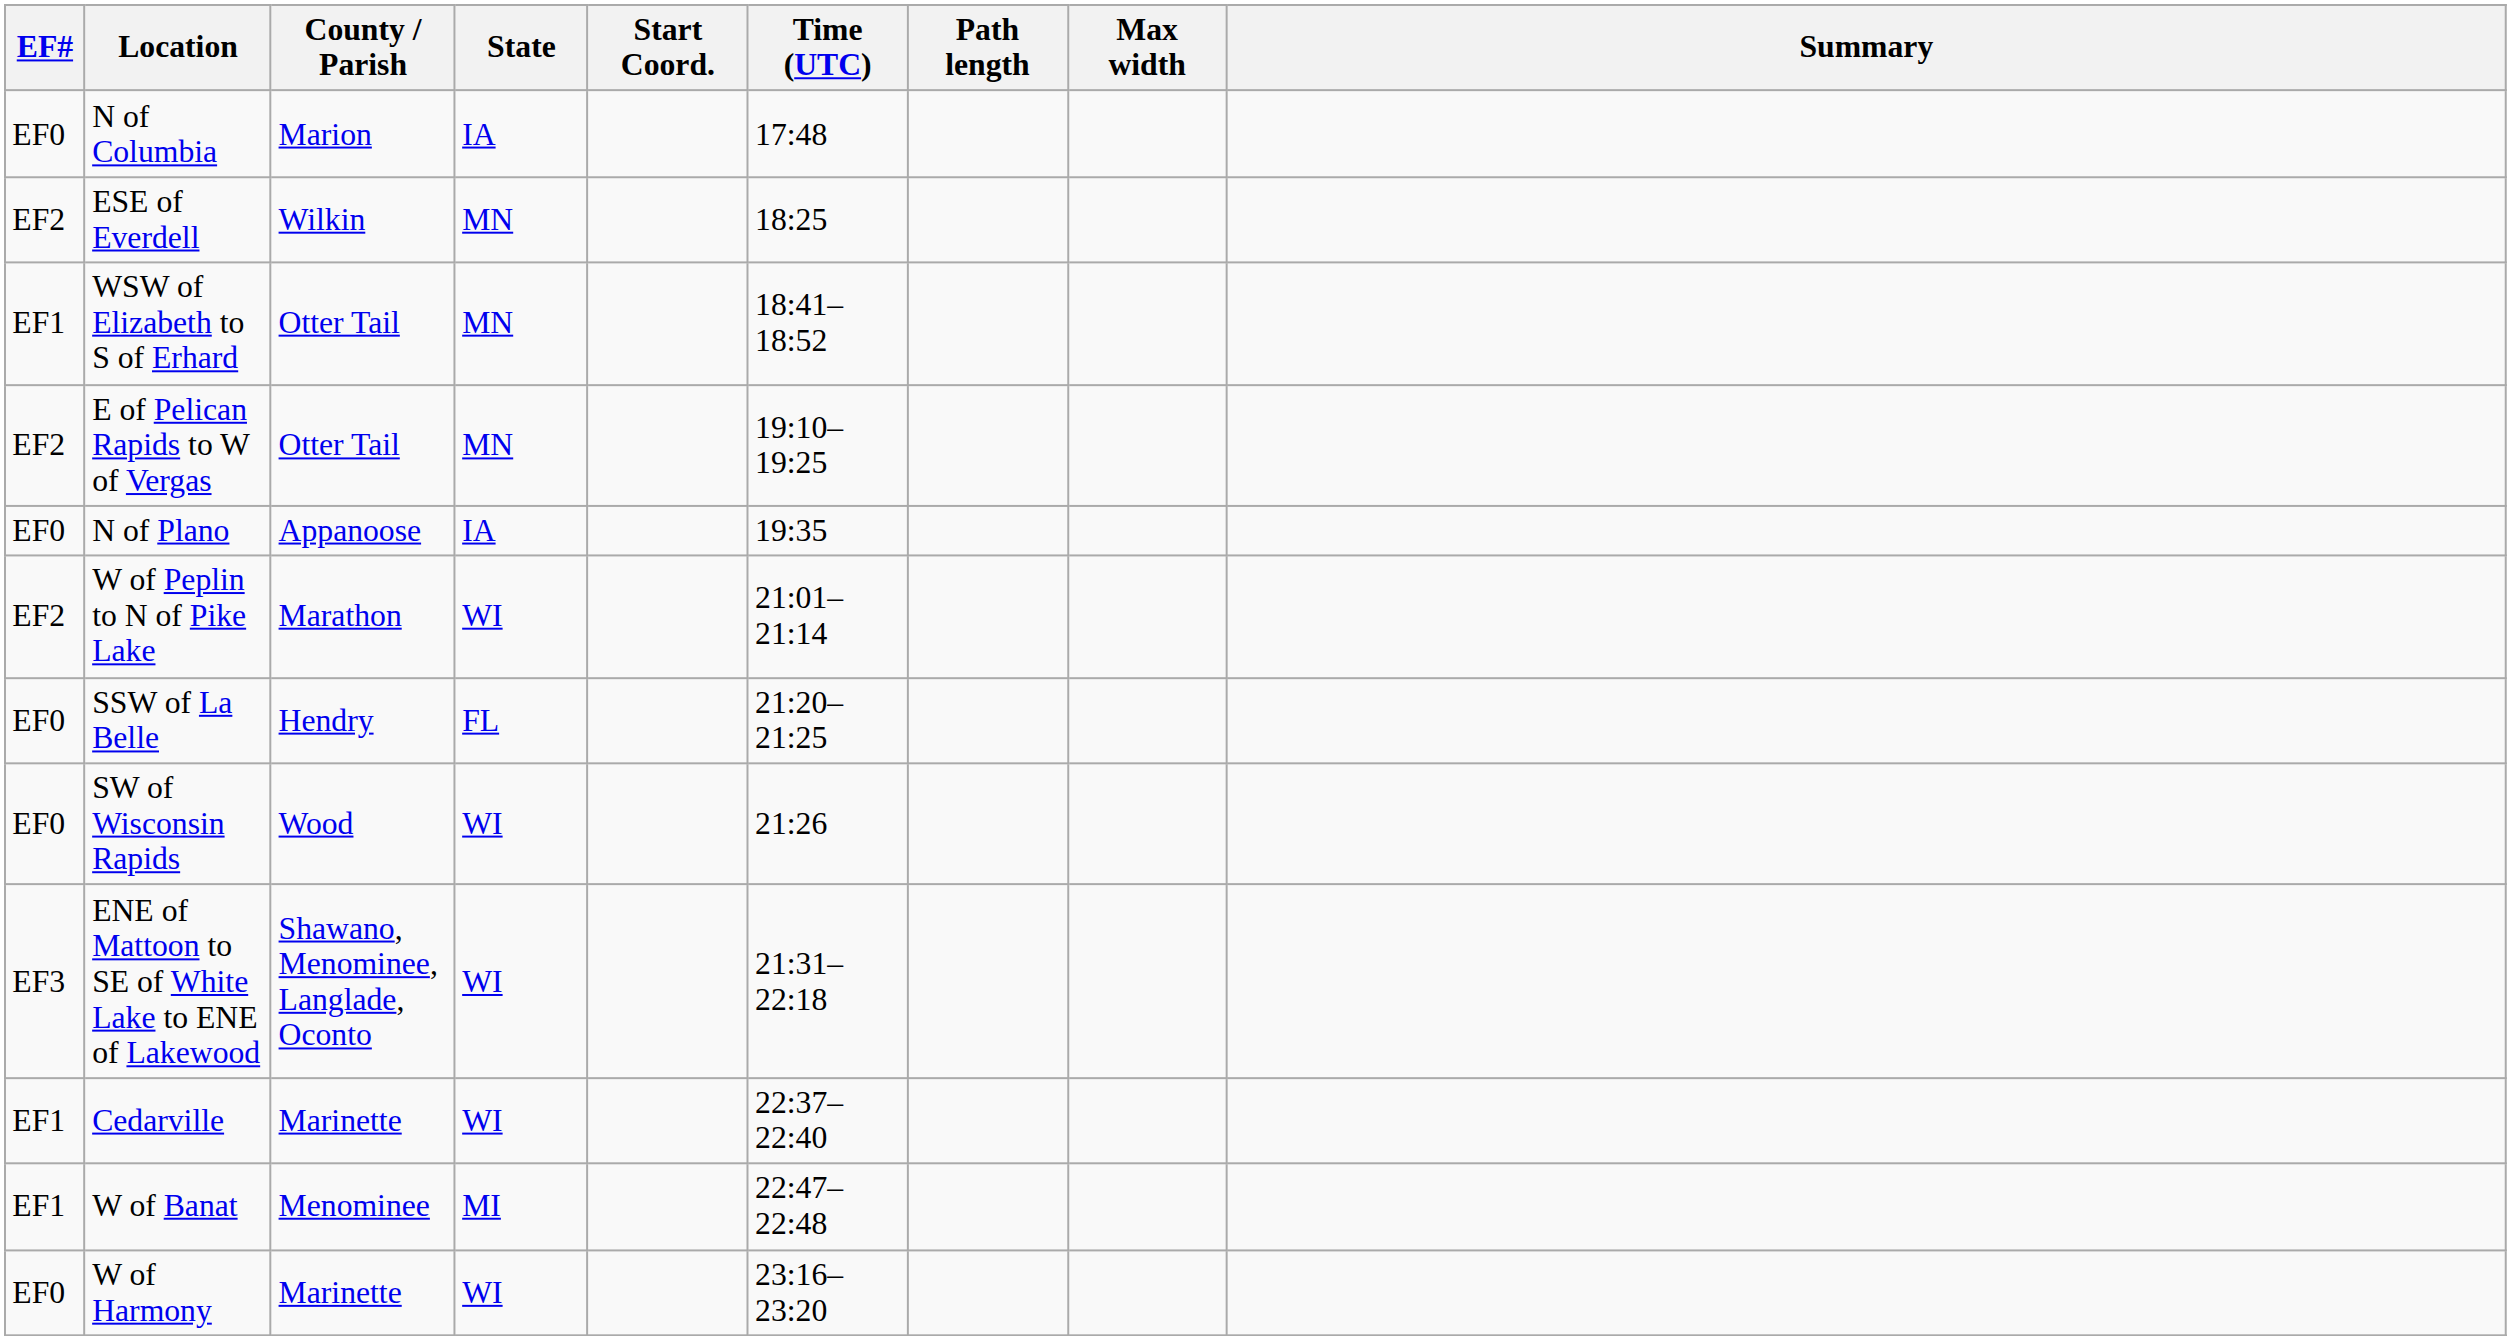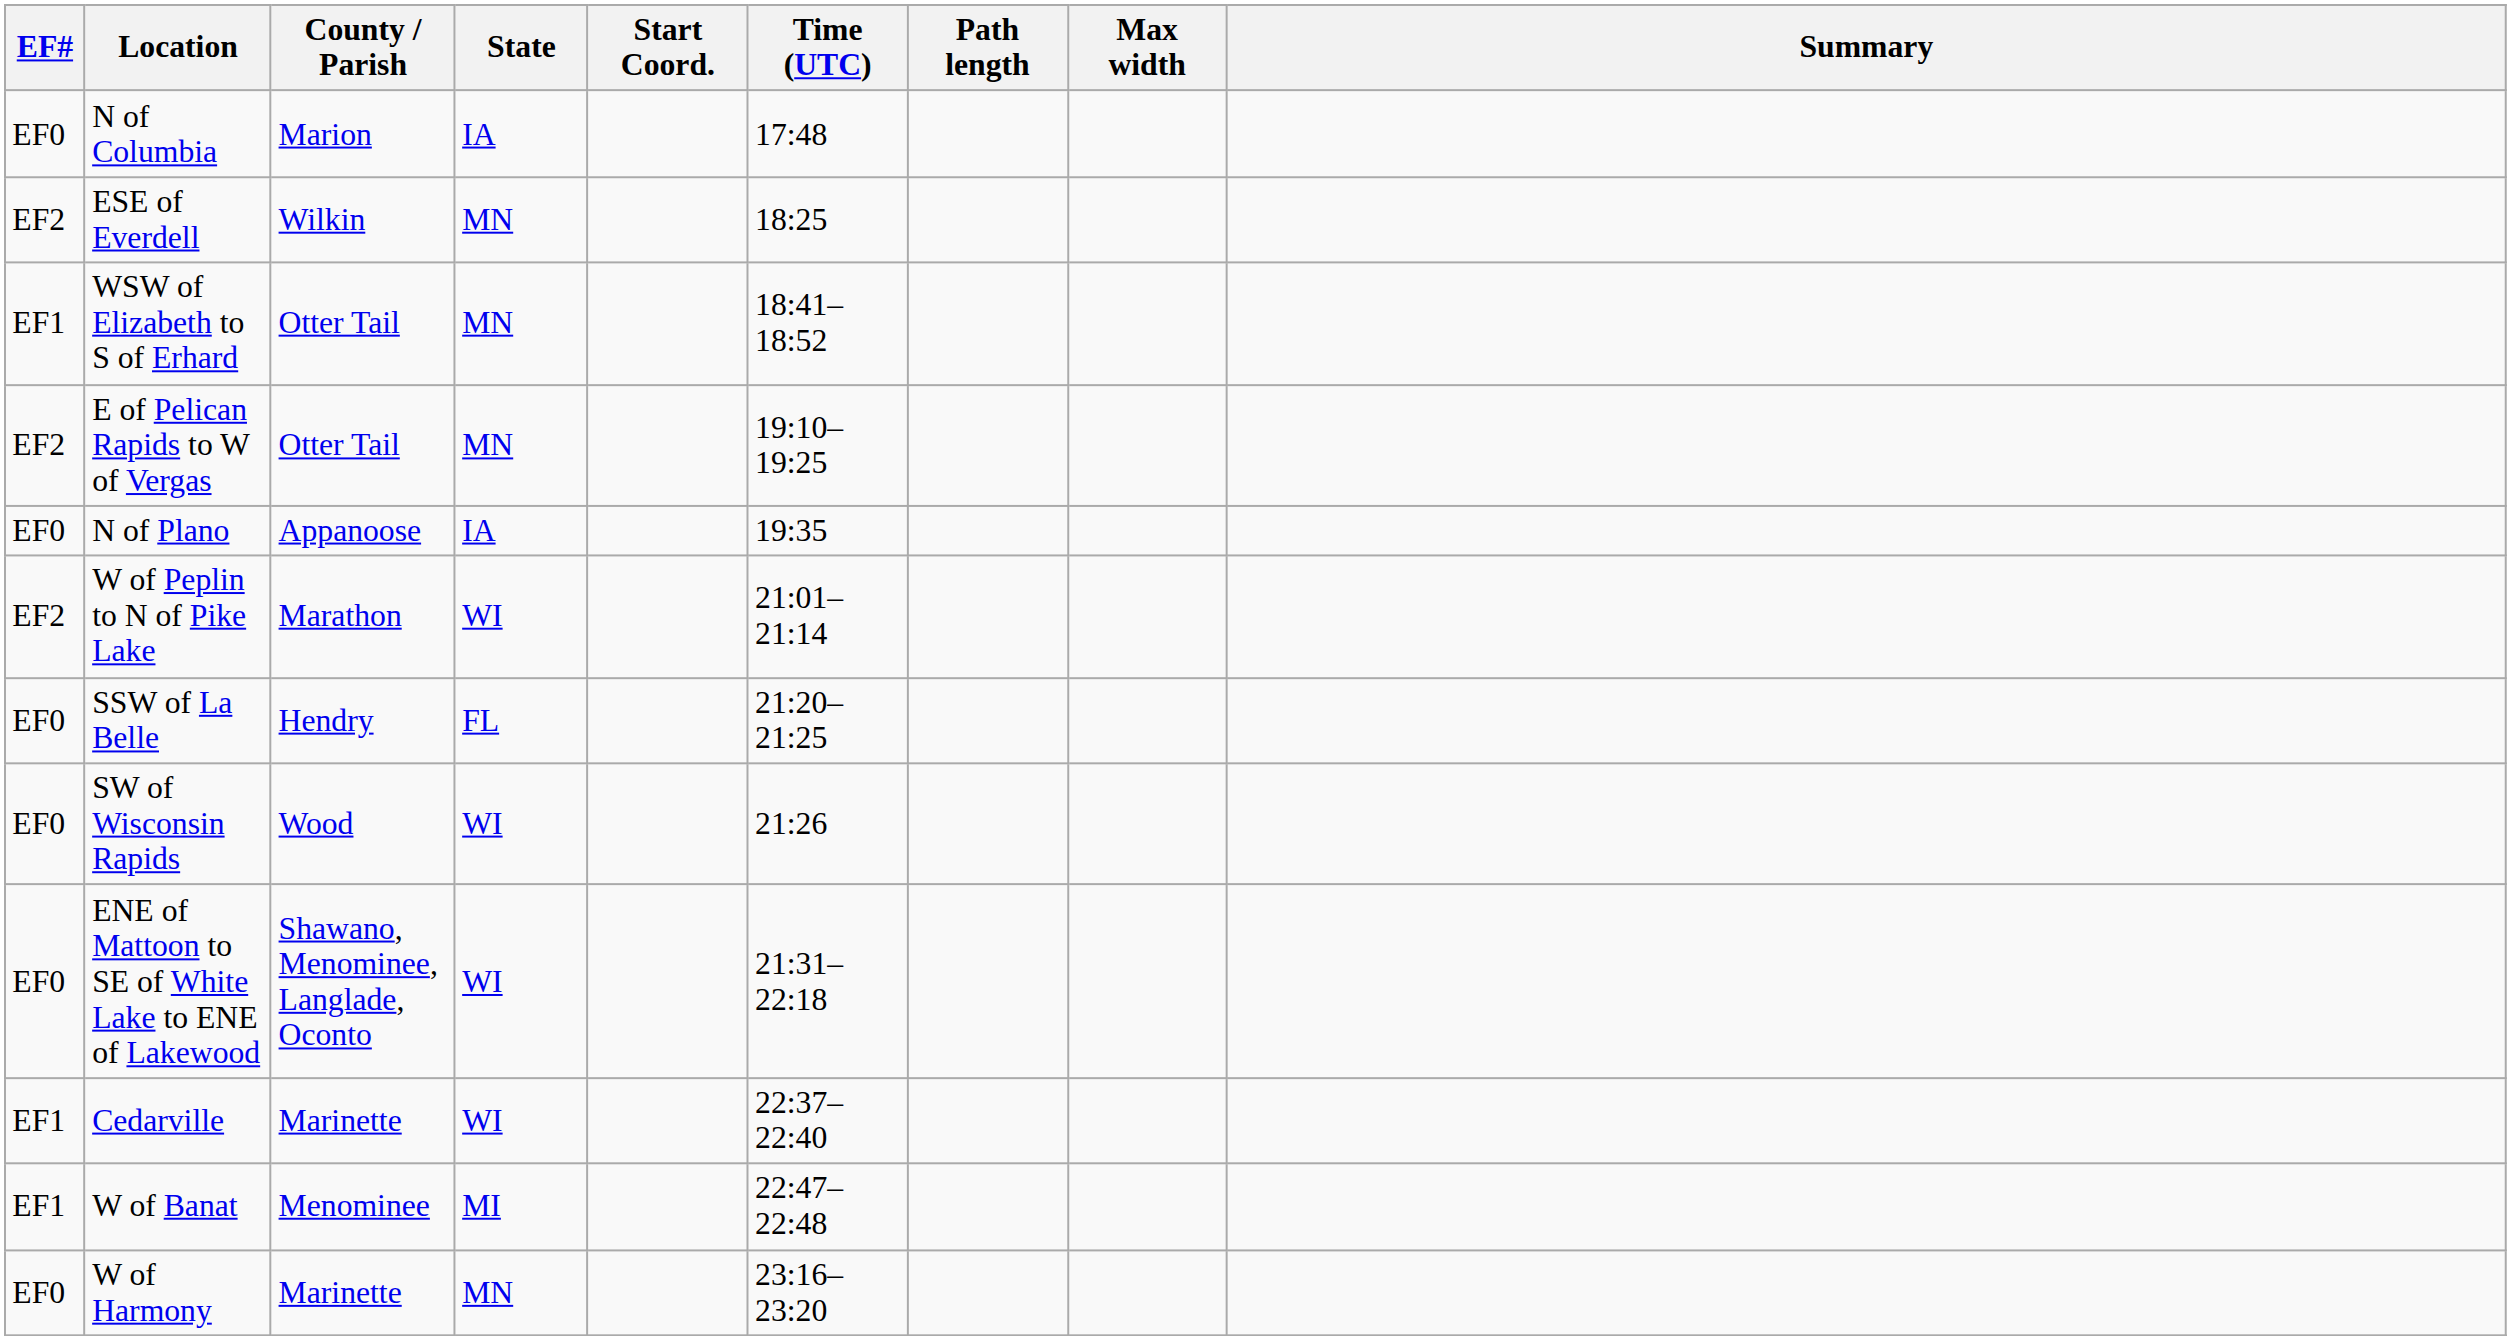(39, 980) EF3 -> (39, 980) EF0
(482, 1291) WI -> (488, 1291) MN
